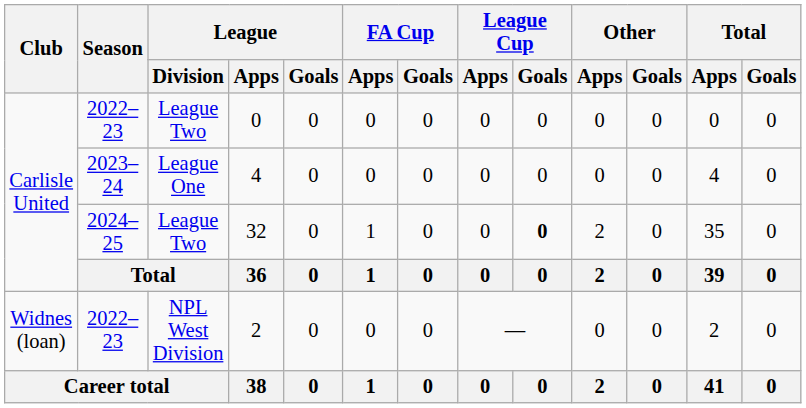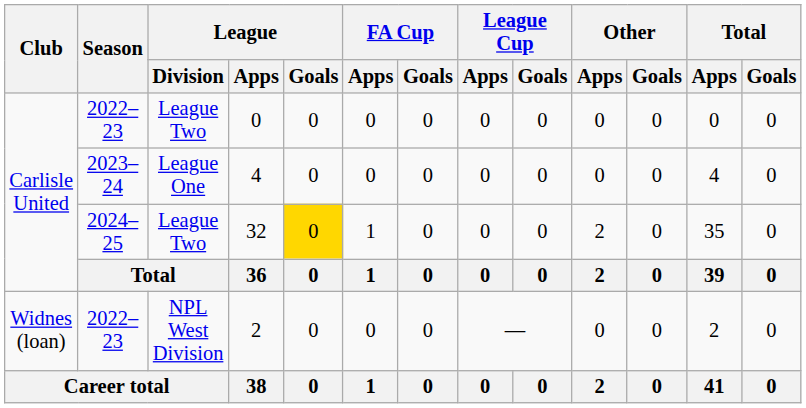(313, 231) no background -> (313, 231) gold background
(542, 231) bold -> (542, 231) normal
